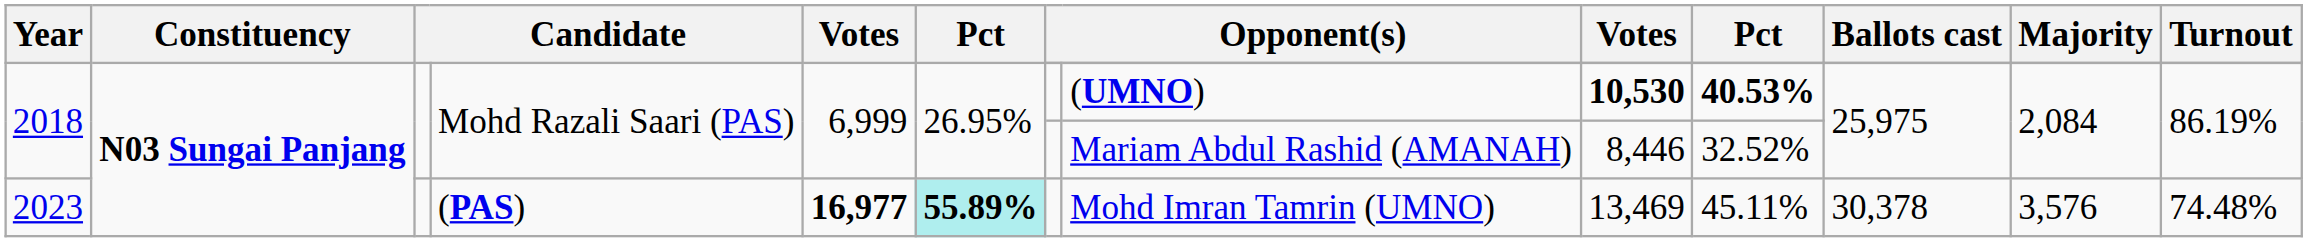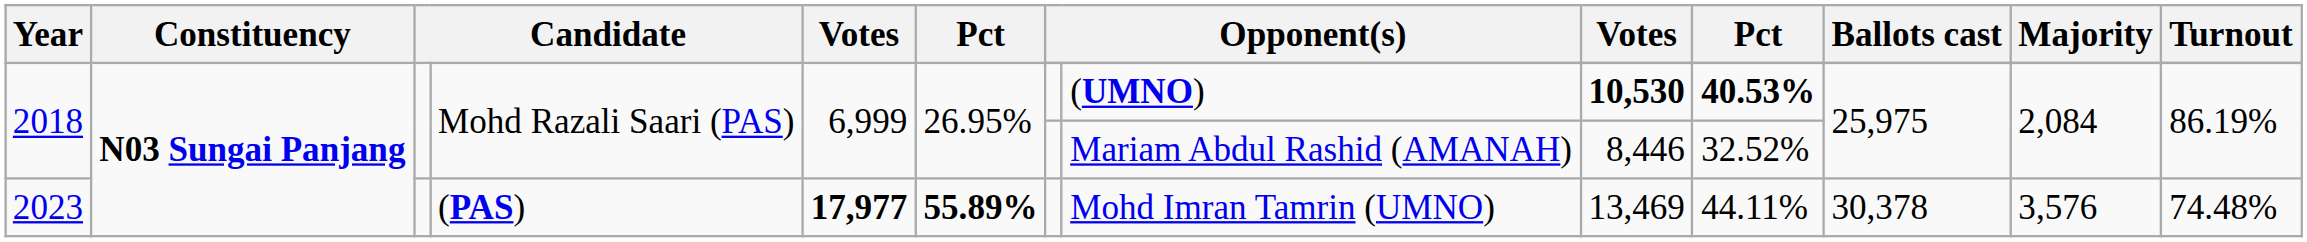(859, 207) 16,977 -> (859, 207) 17,977
(981, 207) paleturquoise background -> (981, 207) no background
(1755, 207) 45.11% -> (1755, 207) 44.11%
